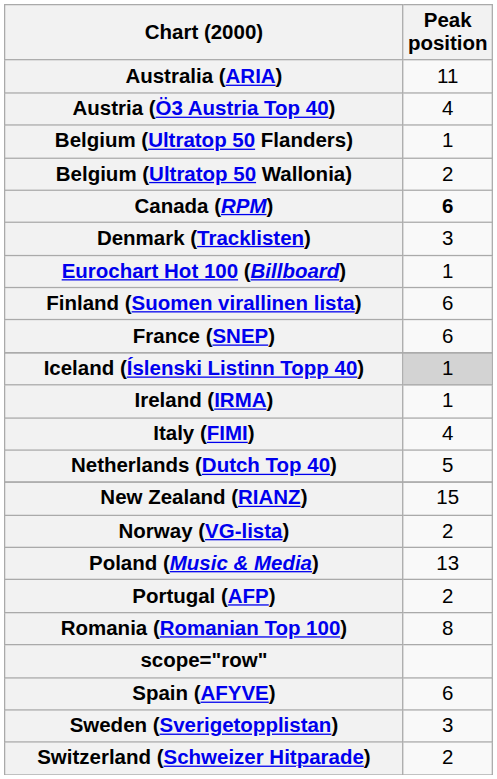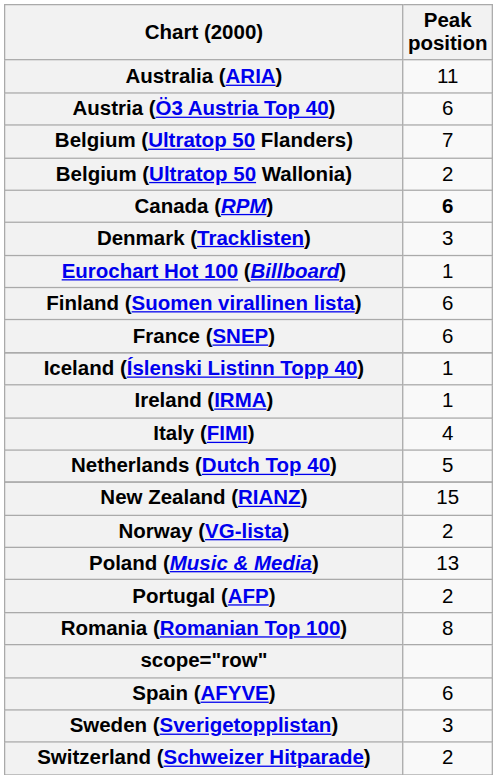(448, 108) 4 -> (448, 108) 6
(448, 141) 1 -> (448, 141) 7
(448, 368) lightgrey background -> (448, 368) no background
